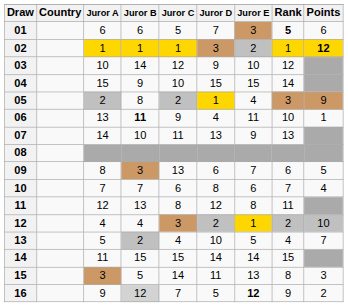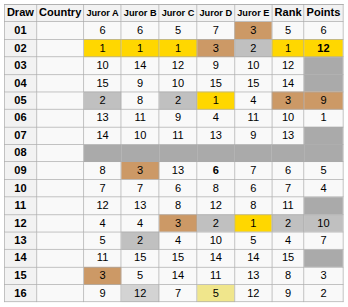(288, 30) bold -> (288, 30) normal
(140, 118) bold -> (140, 118) normal
(216, 170) normal -> (216, 170) bold
(216, 293) no background -> (216, 293) khaki background
(253, 293) bold -> (253, 293) normal
